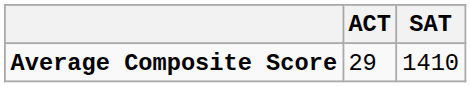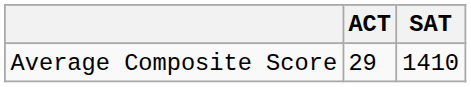(174, 63) bold -> (174, 63) normal
